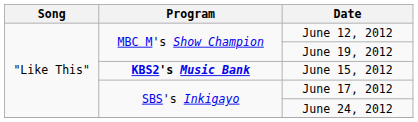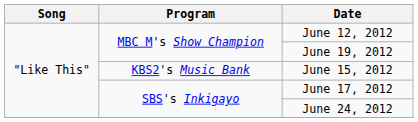(191, 70) bold -> (191, 70) normal
